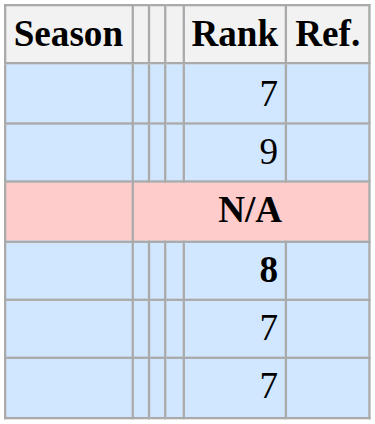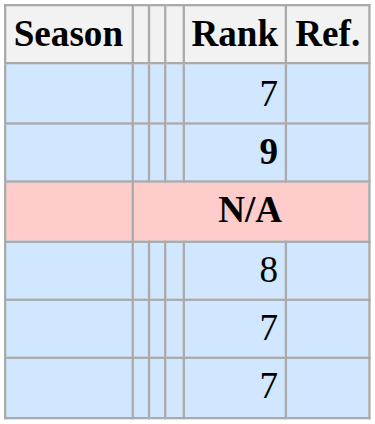(269, 151) normal -> (269, 151) bold
(269, 269) bold -> (269, 269) normal
